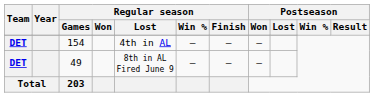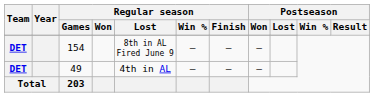(145, 43) 4th in AL -> (145, 48) 8th in AL Fired June 9
(145, 64) 8th in AL Fired June 9 -> (145, 69) 4th in AL
